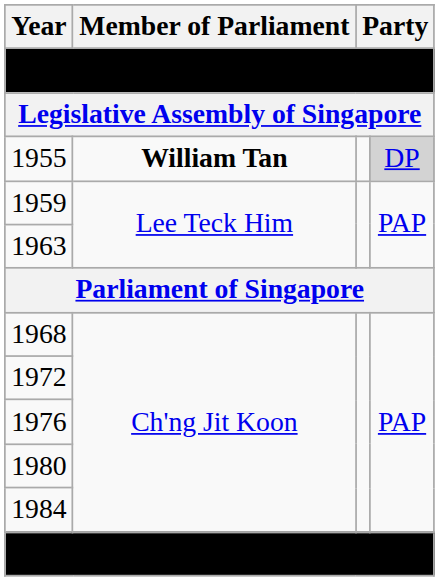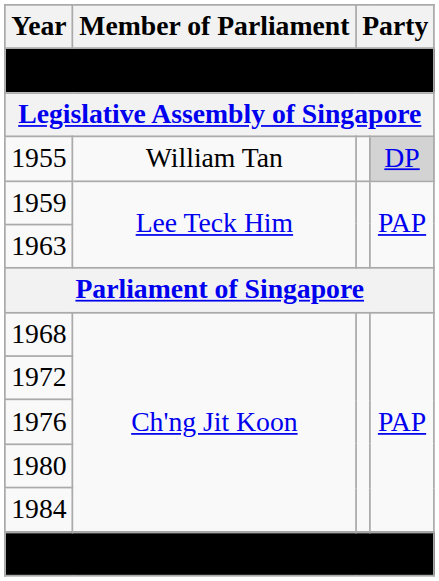(214, 158) bold -> (214, 158) normal
